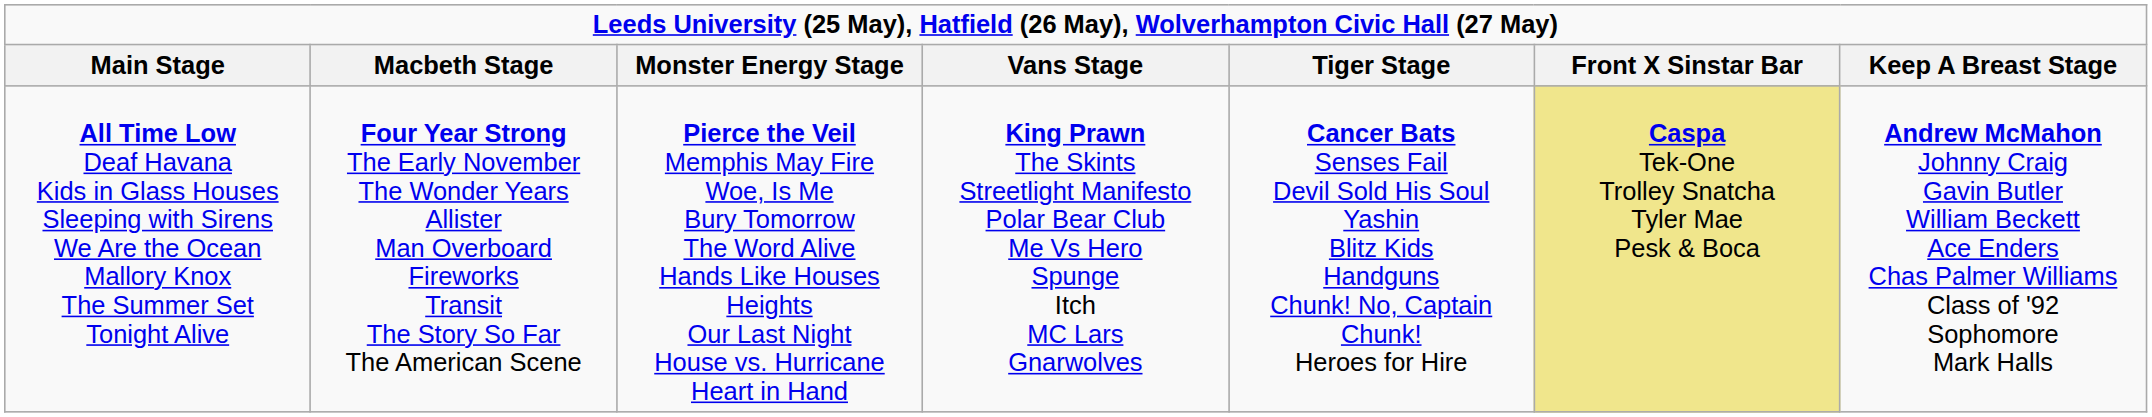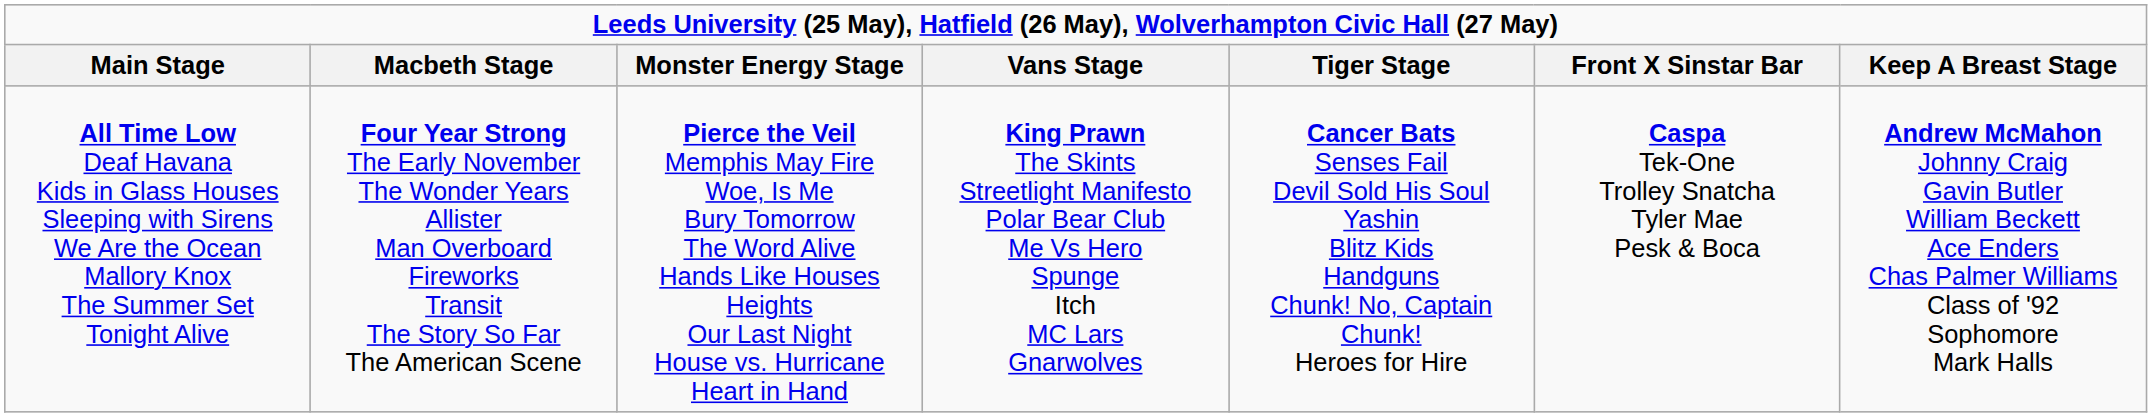(1687, 191) khaki background -> (1687, 191) no background
